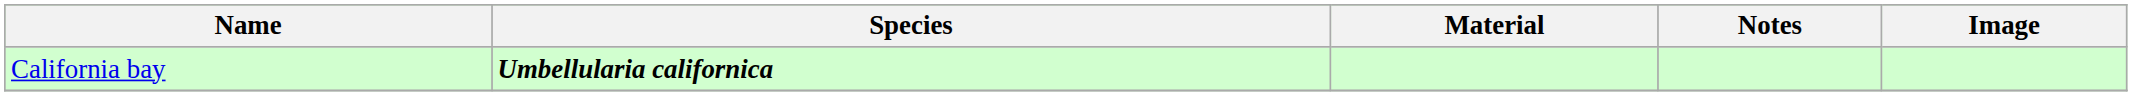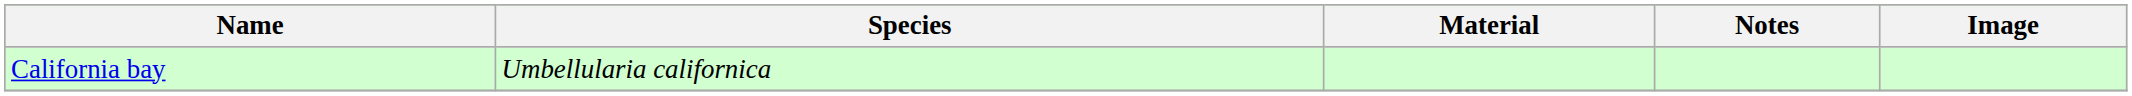(635, 68) bold -> (636, 68) normal
